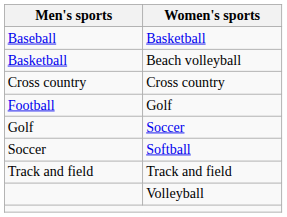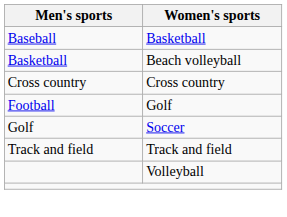- row: (168, 149)
